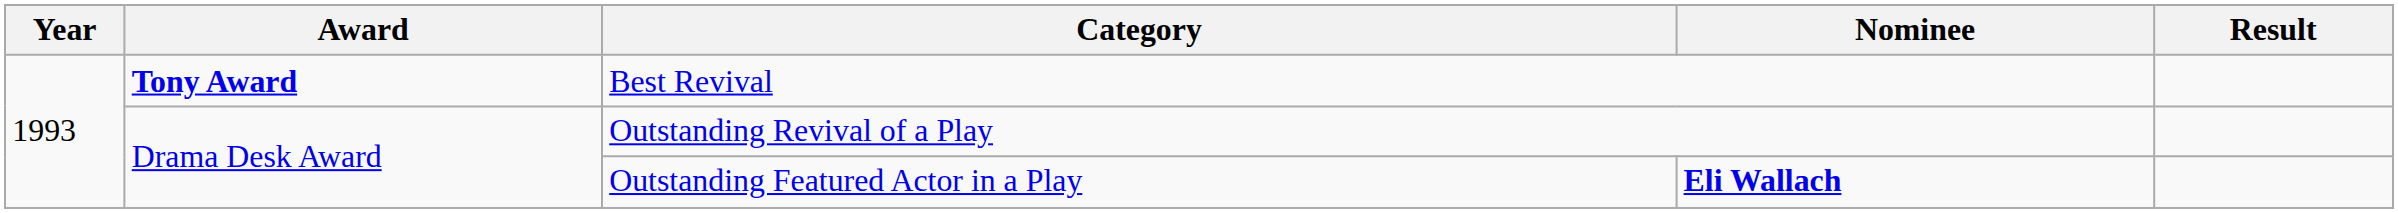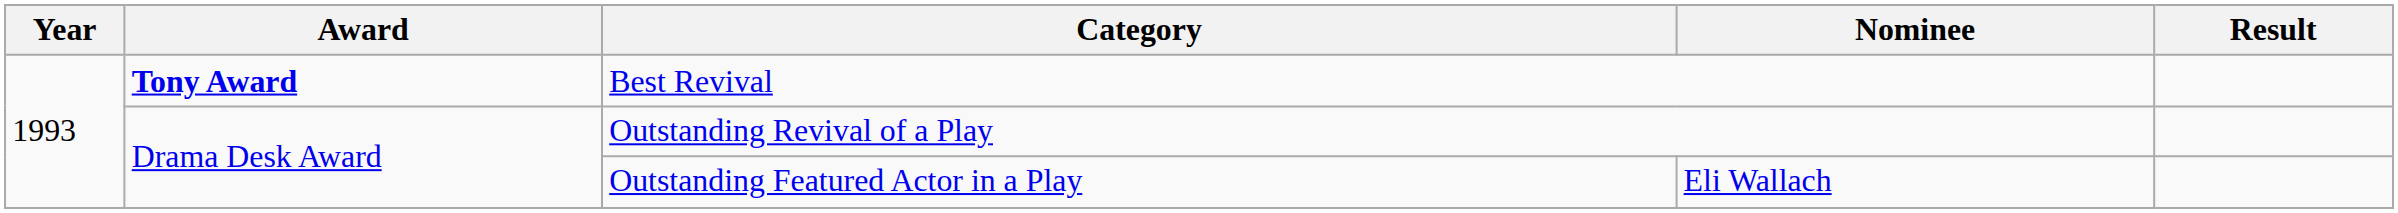(1763, 181) bold -> (1758, 181) normal
